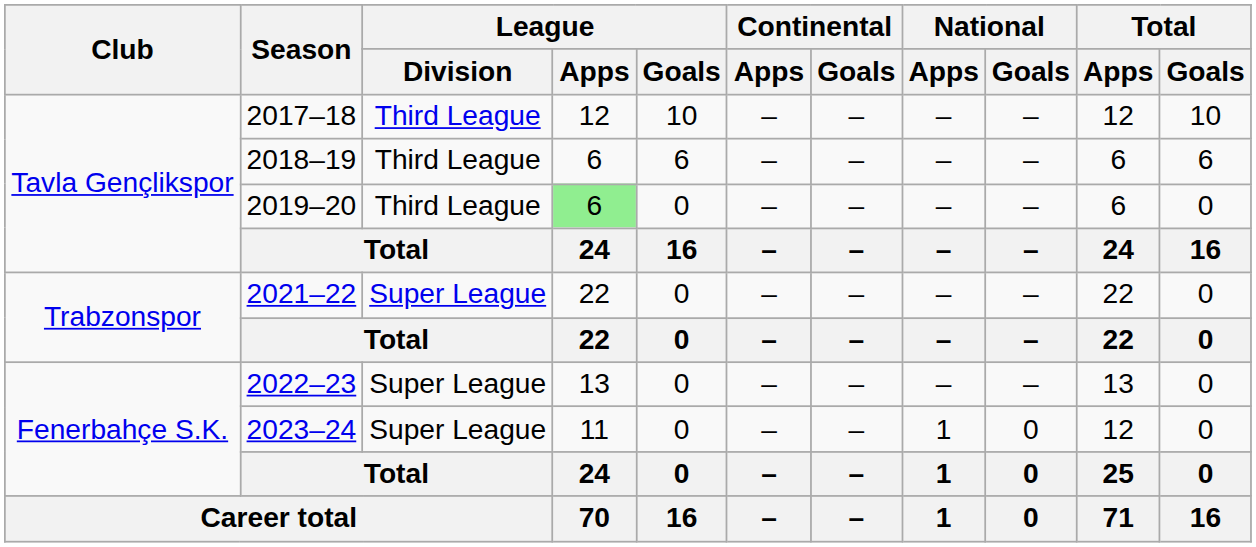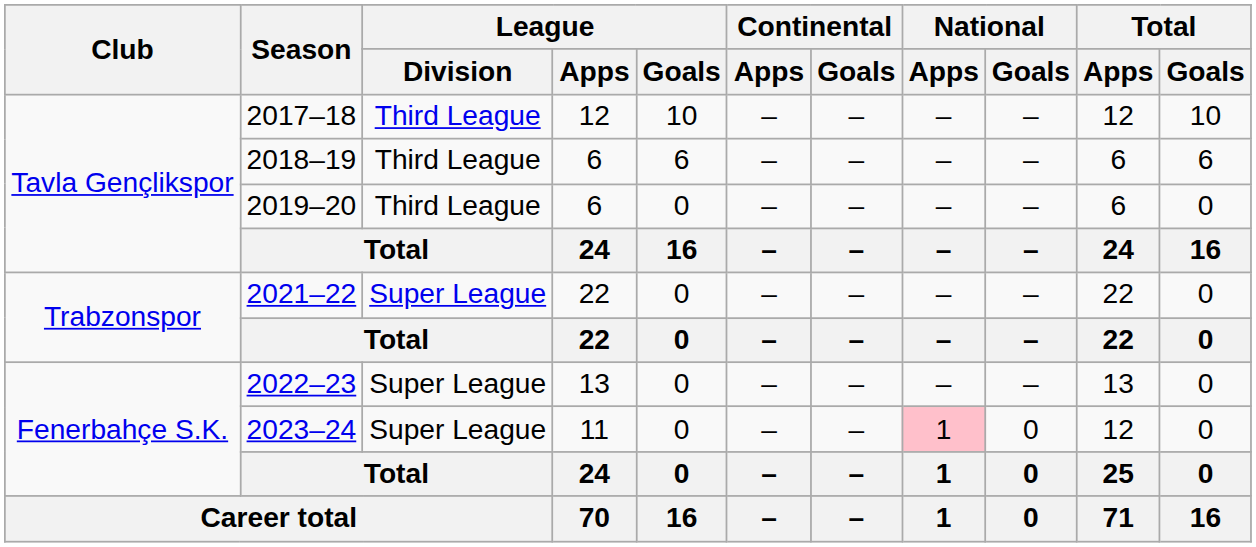(594, 205) lightgreen background -> (594, 205) no background
(944, 428) no background -> (944, 428) pink background
